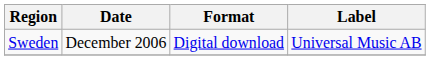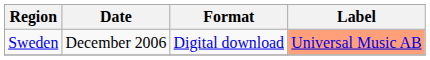(356, 42) no background -> (356, 42) lightsalmon background
